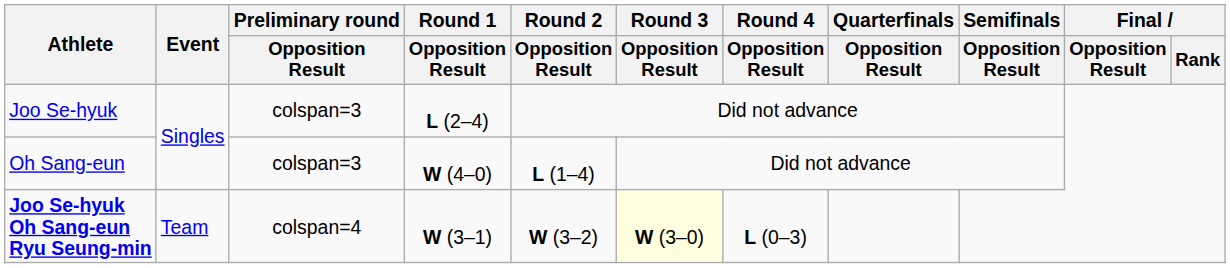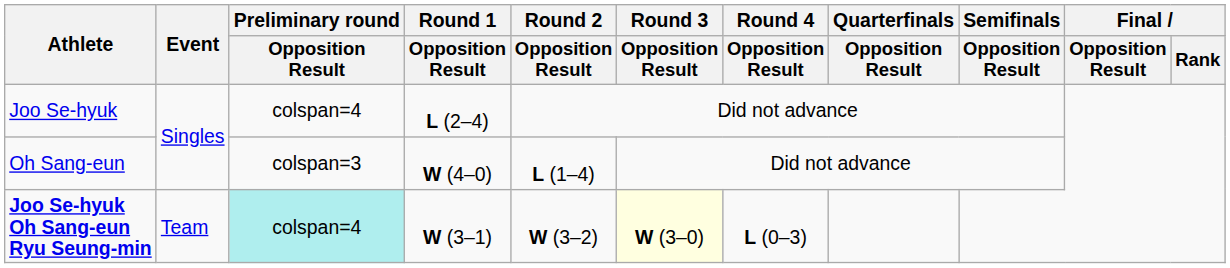(317, 111) colspan=3 -> (317, 111) colspan=4
(317, 227) no background -> (317, 227) paleturquoise background
